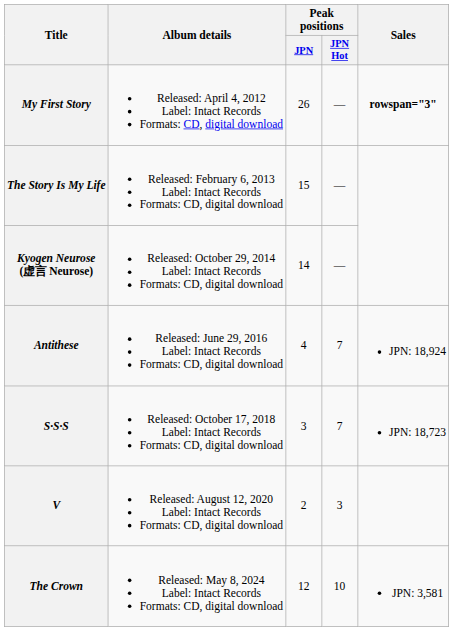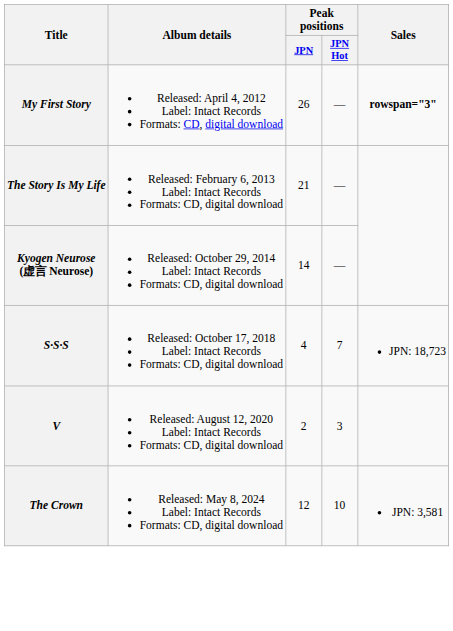(304, 185) 15 -> (304, 185) 21
- row: (56, 345)
(304, 425) 3 -> (304, 345) 4
